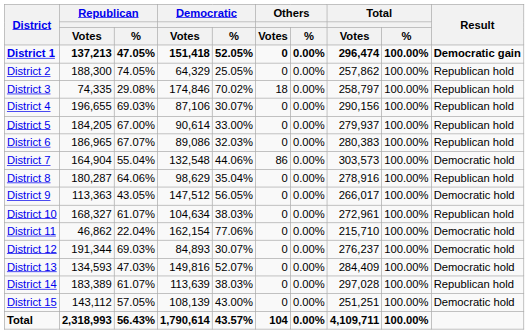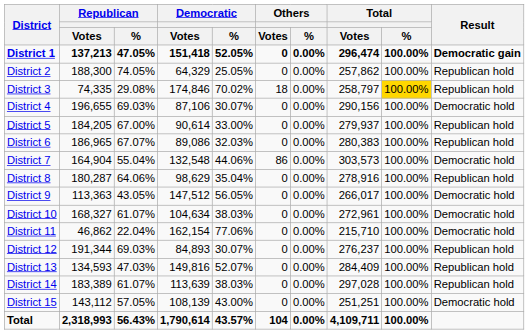(406, 89) no background -> (406, 89) gold background
(474, 107) Republican hold -> (474, 107) Democratic hold
(474, 213) Republican hold -> (474, 213) Democratic hold
(474, 249) Democratic hold -> (474, 249) Republican hold
(474, 267) Democratic hold -> (474, 267) Republican hold
